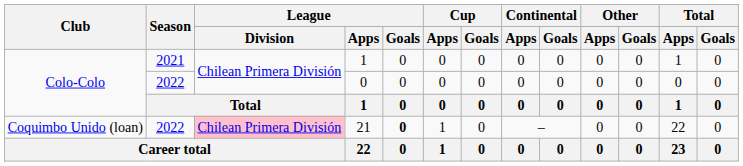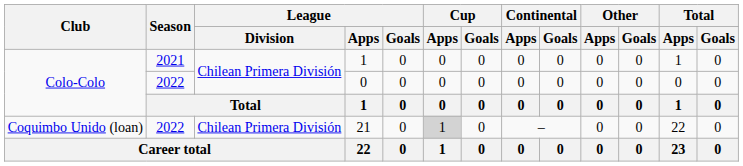(269, 127) pink background -> (269, 127) no background
(403, 127) bold -> (403, 127) normal
(442, 127) no background -> (442, 127) lightgrey background
